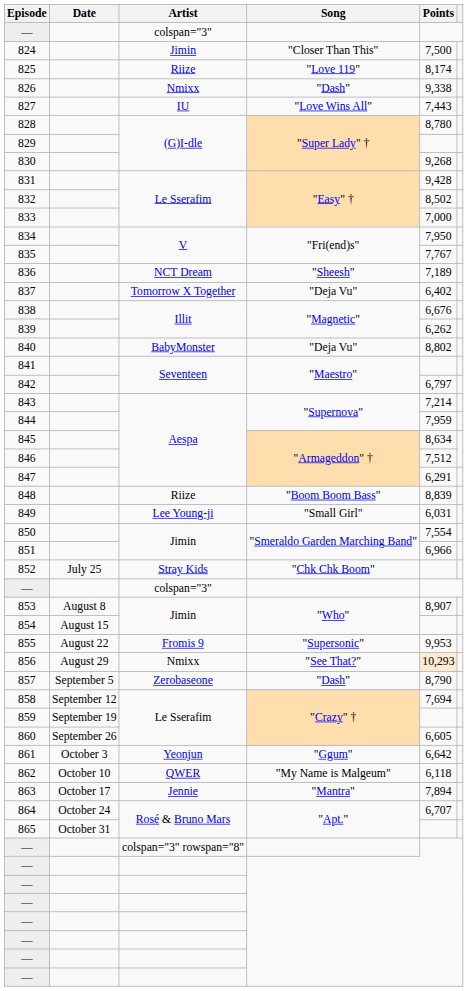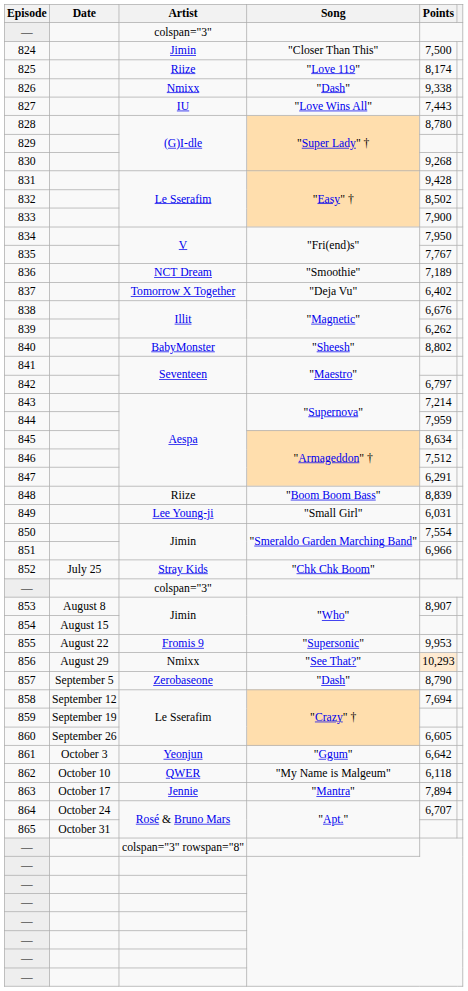(438, 217) 7,000 -> (438, 217) 7,900
(333, 273) "Sheesh" -> (333, 273) "Smoothie"
(333, 347) "Deja Vu" -> (333, 347) "Sheesh"
